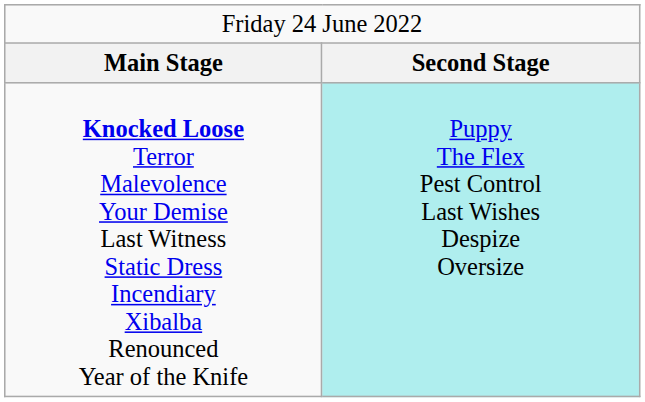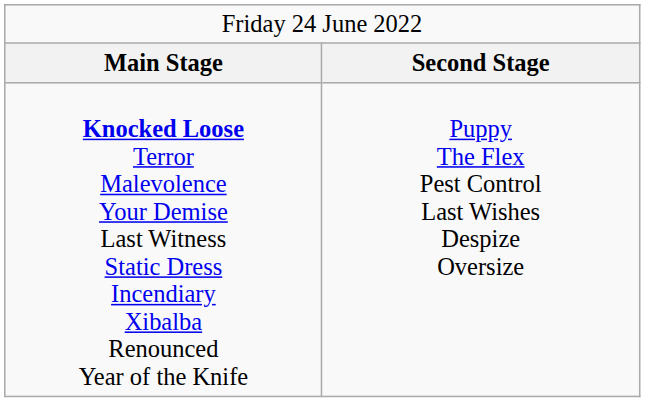(481, 197) paleturquoise background -> (481, 197) no background
